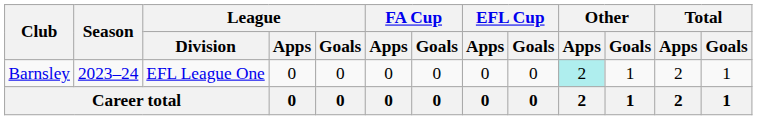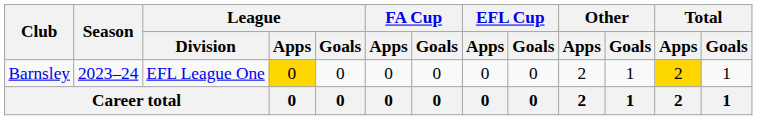(292, 73) no background -> (292, 73) gold background
(582, 73) paleturquoise background -> (582, 73) no background
(678, 73) no background -> (678, 73) gold background
